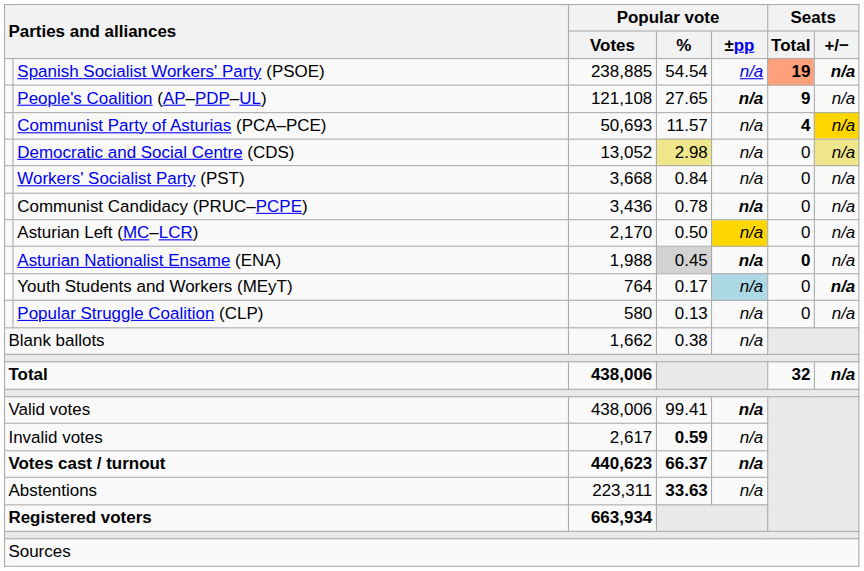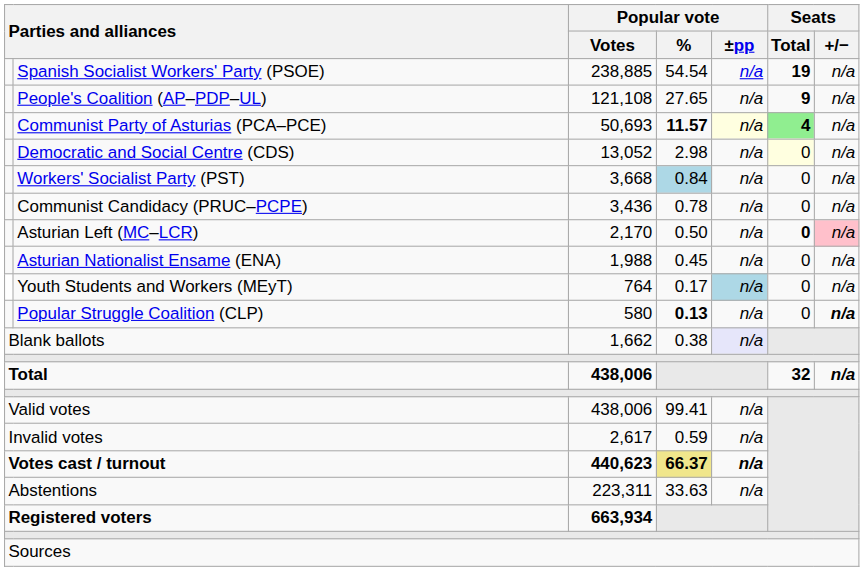(801, 71) lightsalmon background -> (801, 71) no background
(843, 71) bold -> (843, 71) normal
(751, 98) bold -> (751, 98) normal
(687, 125) normal -> (687, 125) bold
(751, 125) no background -> (751, 125) lightyellow background
(806, 125) no background -> (806, 125) lightgreen background
(843, 125) gold background -> (843, 125) no background
(691, 152) khaki background -> (691, 152) no background
(806, 152) no background -> (806, 152) lightyellow background
(843, 152) khaki background -> (843, 152) no background
(691, 179) no background -> (691, 179) lightblue background
(751, 206) bold -> (751, 206) normal
(751, 233) gold background -> (751, 233) no background
(806, 233) normal -> (806, 233) bold
(843, 233) no background -> (843, 233) pink background
(691, 260) lightgrey background -> (691, 260) no background
(751, 260) bold -> (751, 260) normal
(806, 260) bold -> (806, 260) normal
(843, 286) bold -> (843, 286) normal
(691, 313) normal -> (691, 313) bold
(843, 313) normal -> (843, 313) bold
(751, 340) no background -> (751, 340) lavender background
(751, 410) bold -> (751, 410) normal
(691, 437) bold -> (691, 437) normal
(687, 463) no background -> (687, 463) khaki background
(687, 490) bold -> (687, 490) normal
